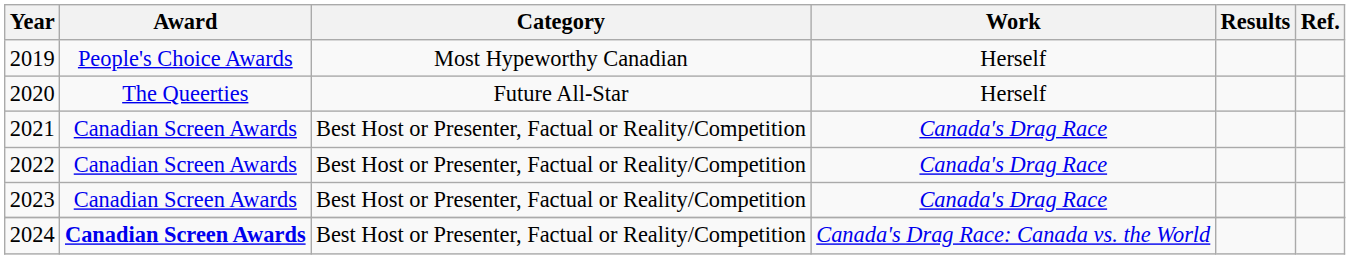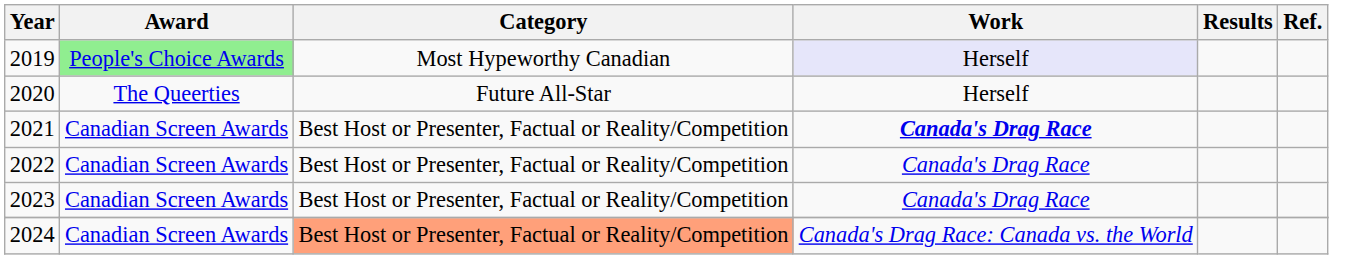(185, 57) no background -> (177, 57) lightgreen background
(1013, 57) no background -> (996, 57) lavender background
(1013, 128) normal -> (996, 128) bold
(185, 235) bold -> (177, 235) normal
(561, 235) no background -> (543, 235) lightsalmon background
